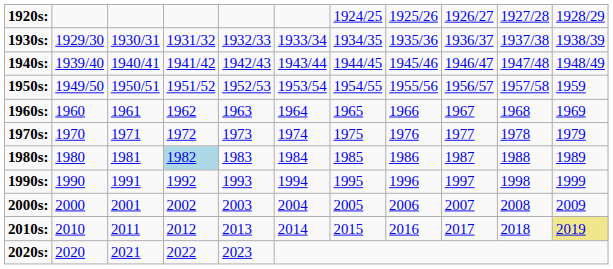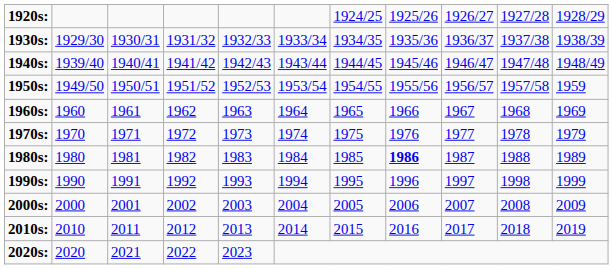(181, 157) lightblue background -> (181, 157) no background
(404, 157) normal -> (404, 157) bold
(571, 228) khaki background -> (571, 228) no background
